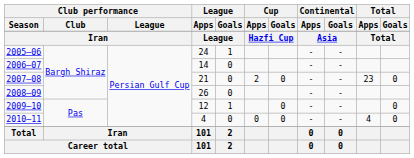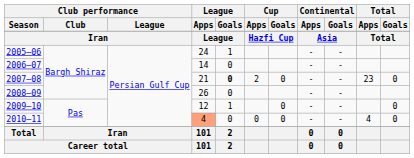(230, 79) normal -> (230, 79) bold
(204, 120) no background -> (204, 120) lightsalmon background
